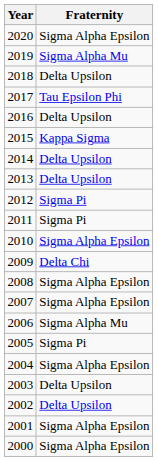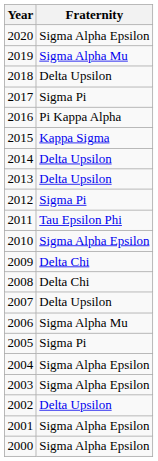(81, 96) Tau Epsilon Phi -> (63, 96) Sigma Pi
(75, 117) Delta Upsilon -> (80, 117) Pi Kappa Alpha
(63, 220) Sigma Pi -> (81, 220) Tau Epsilon Phi
(94, 281) Sigma Alpha Epsilon -> (64, 281) Delta Chi
(94, 302) Sigma Alpha Epsilon -> (75, 302) Delta Upsilon
(75, 384) Delta Upsilon -> (94, 384) Sigma Alpha Epsilon
